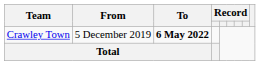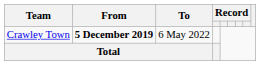(113, 34) normal -> (114, 34) bold
(182, 34) bold -> (184, 34) normal
